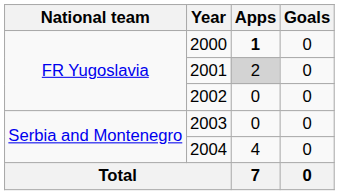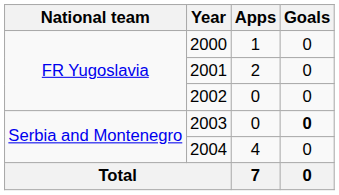(255, 44) bold -> (255, 44) normal
(255, 70) lightgrey background -> (255, 70) no background
(307, 123) normal -> (307, 123) bold
